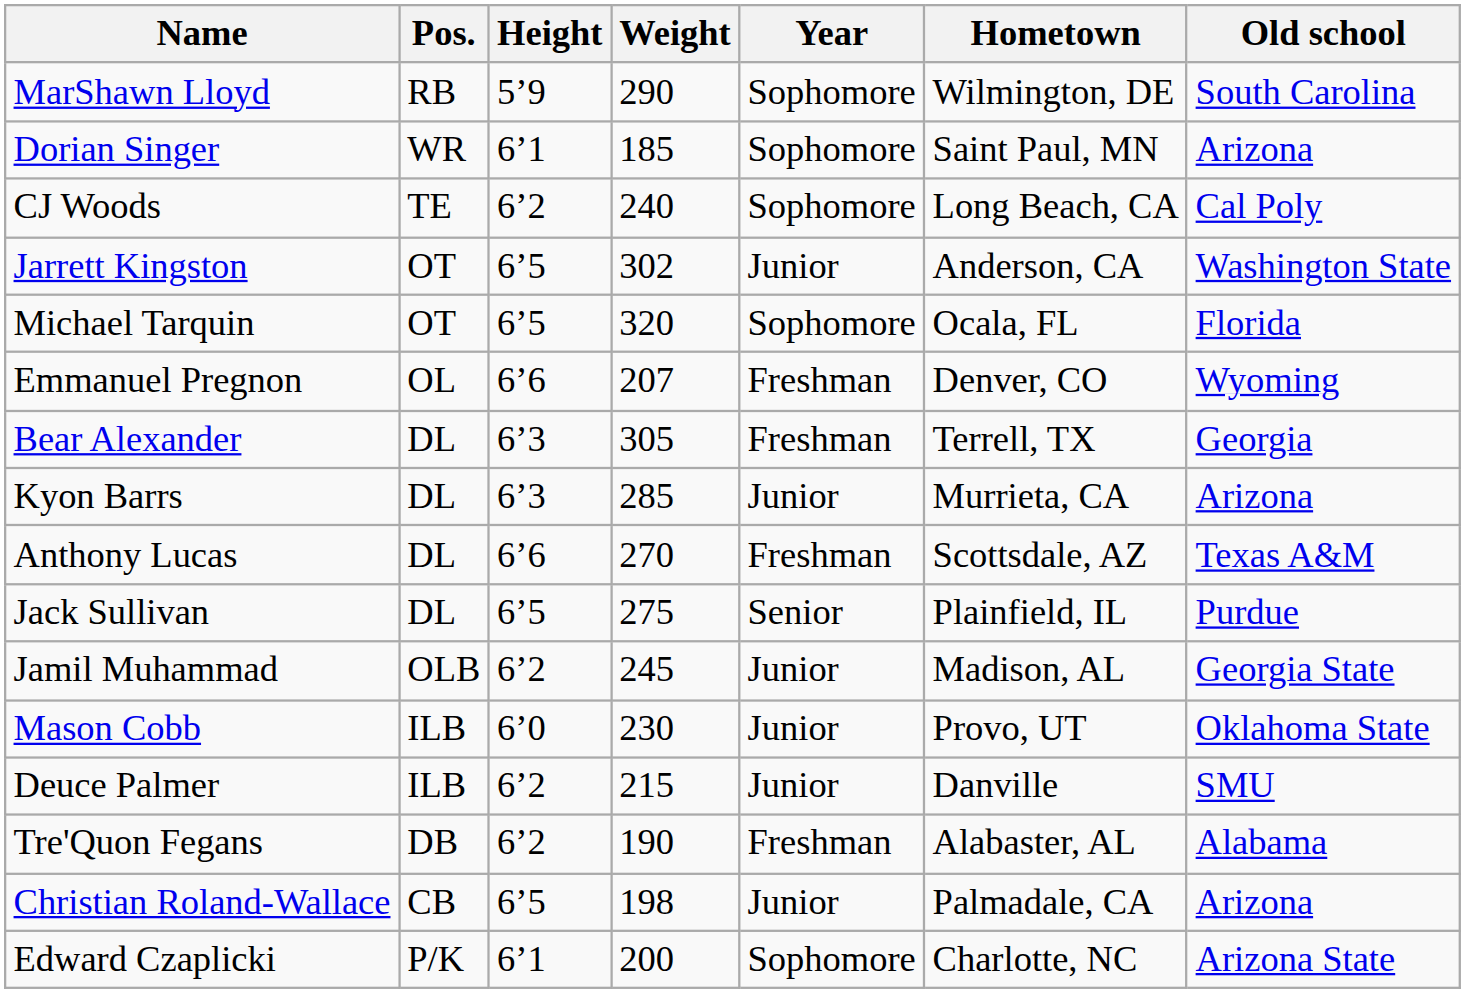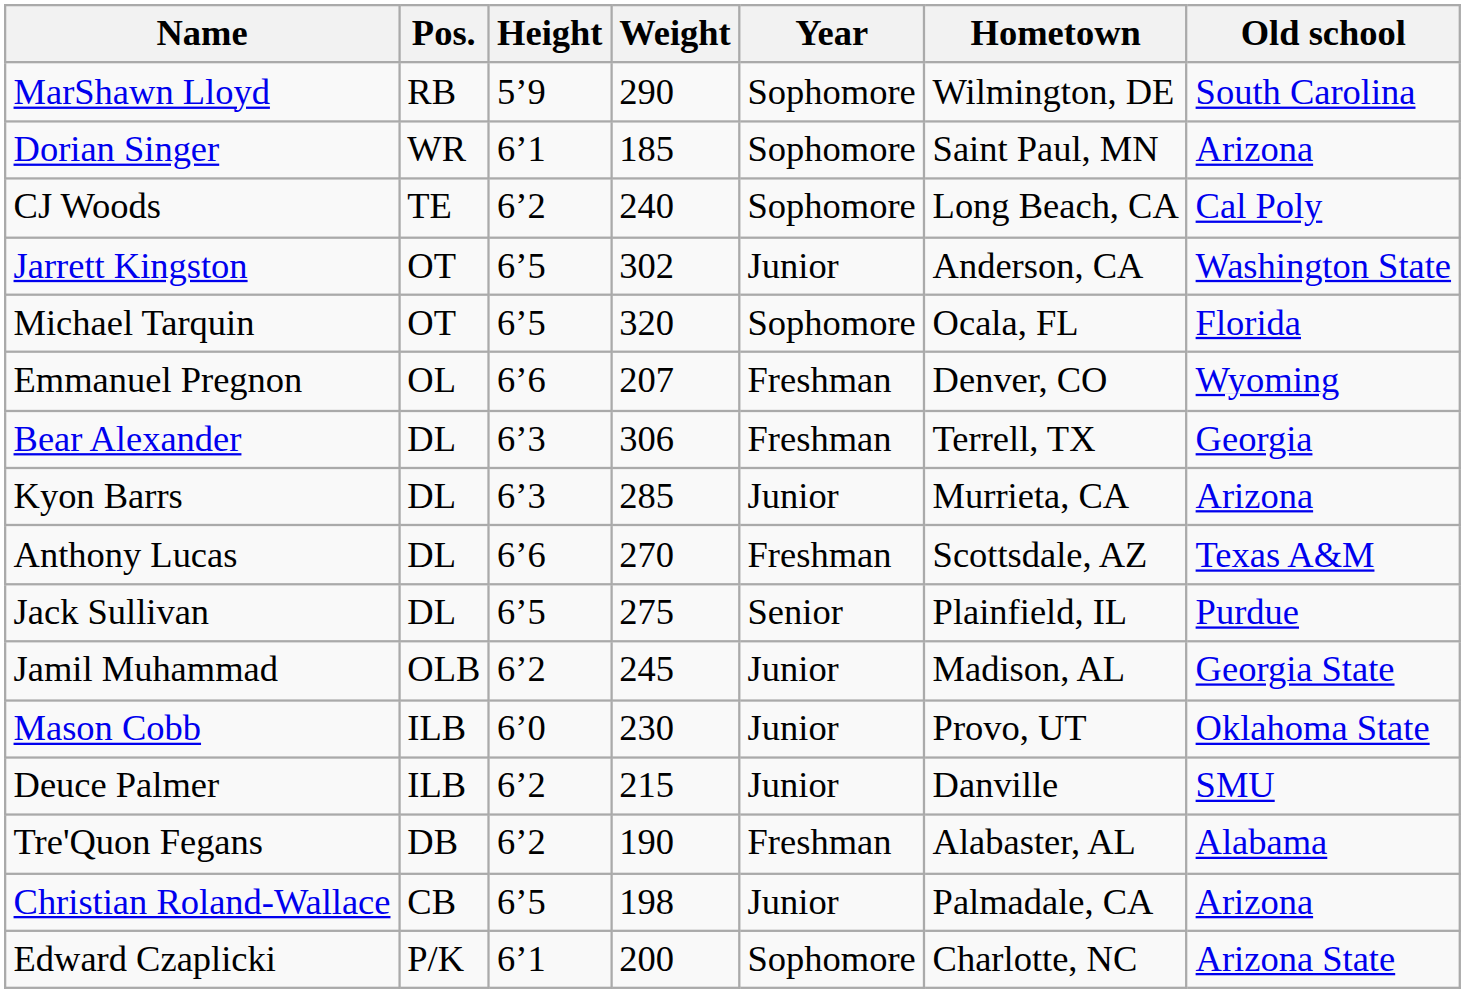(647, 438) 305 -> (647, 438) 306
